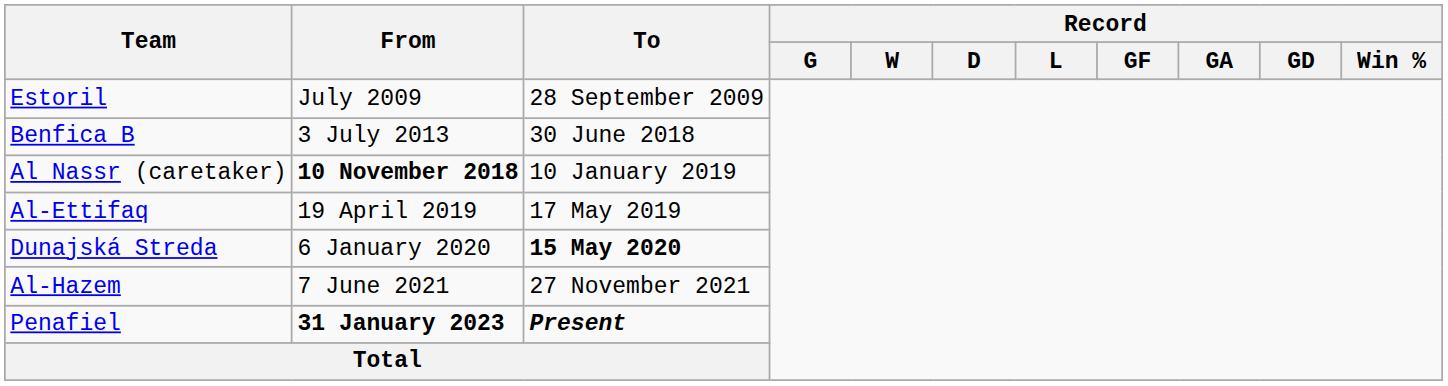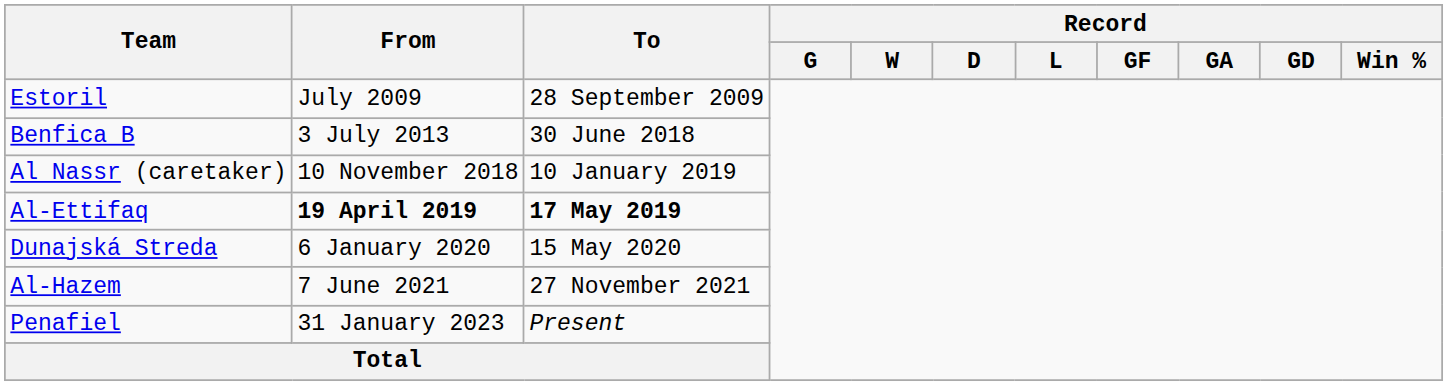(408, 174) bold -> (408, 174) normal
(387, 211) normal -> (387, 211) bold
(605, 211) normal -> (605, 211) bold
(605, 249) bold -> (605, 249) normal
(401, 324) bold -> (401, 324) normal
(578, 324) bold -> (578, 324) normal
